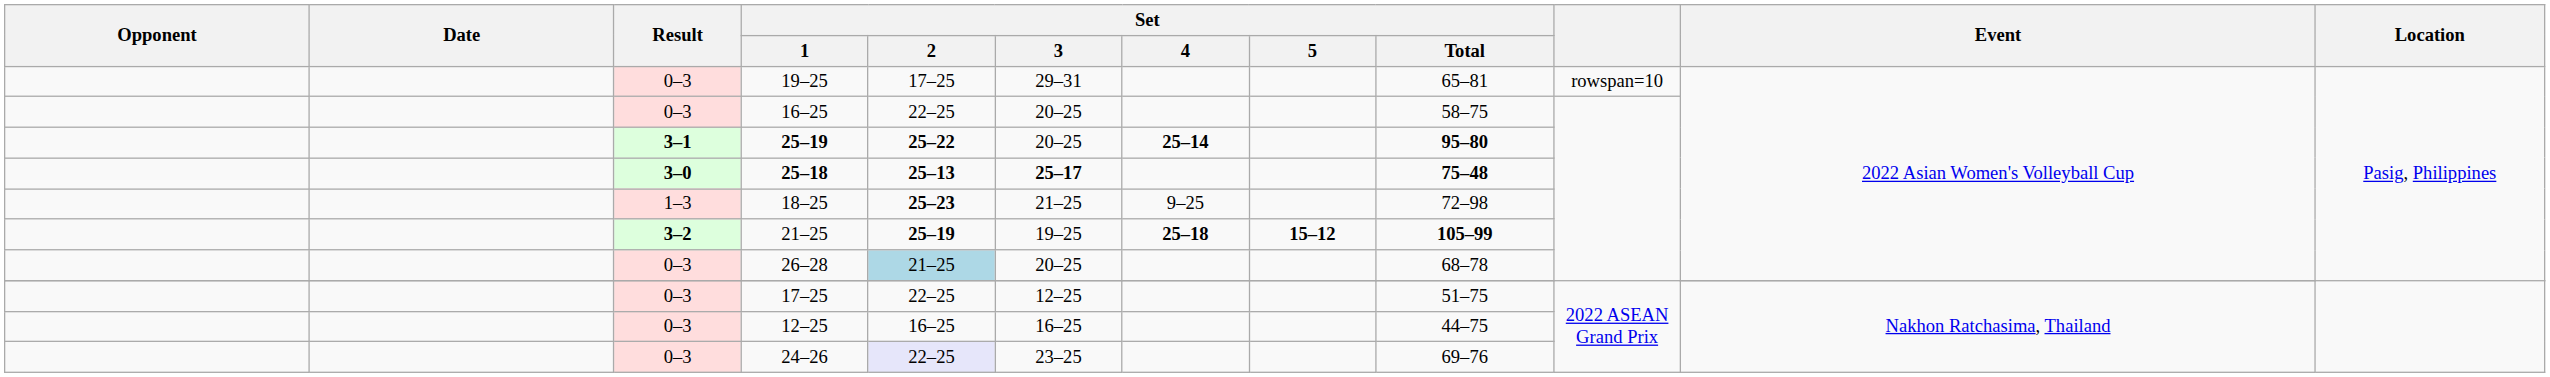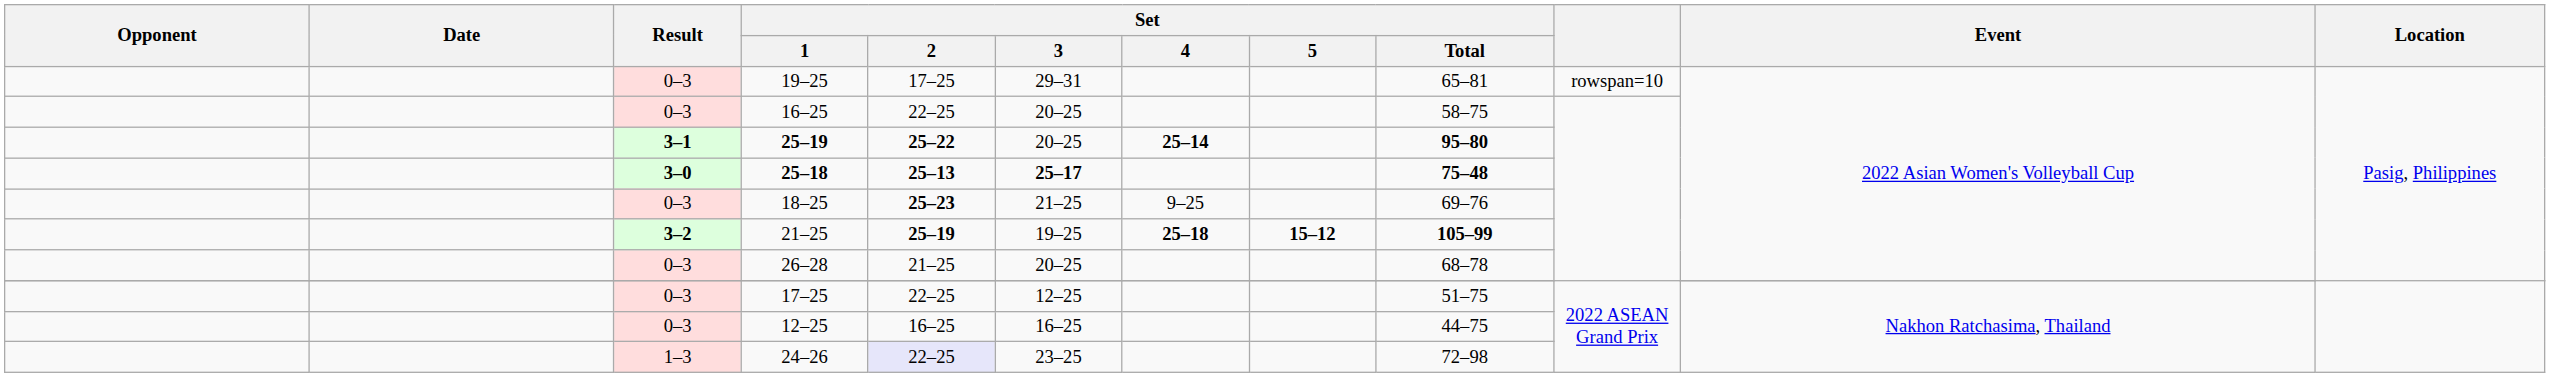(678, 204) 1–3 -> (678, 204) 0–3
(1465, 204) 72–98 -> (1465, 204) 69–76
(931, 265) lightblue background -> (931, 265) no background
(678, 357) 0–3 -> (678, 357) 1–3
(1465, 357) 69–76 -> (1465, 357) 72–98
